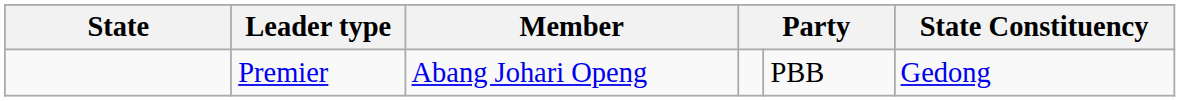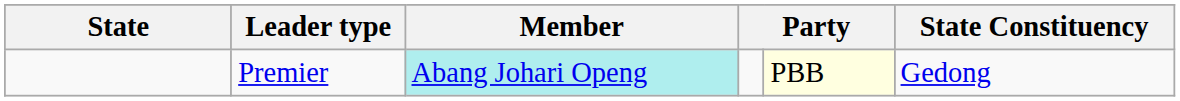(529, 72) no background -> (529, 72) paleturquoise background
(797, 72) no background -> (797, 72) lightyellow background
